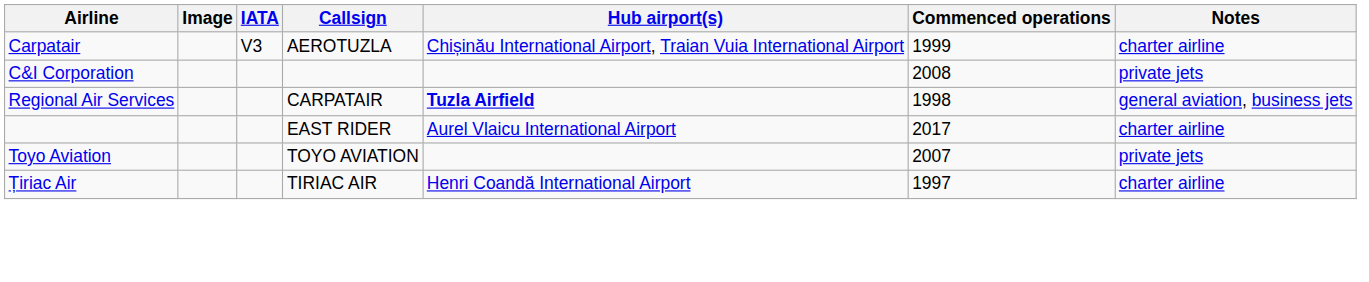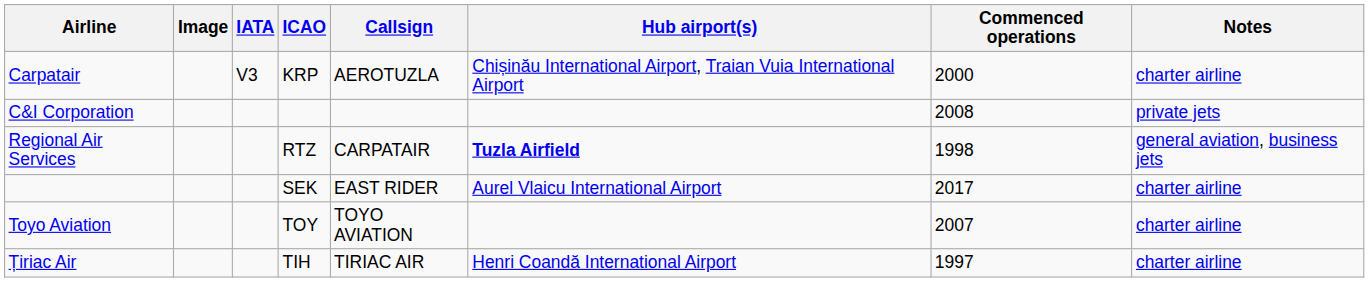+ column: (304, 28)
(932, 45) 1999 -> (954, 75) 2000
(1161, 156) private jets -> (1189, 225) charter airline
